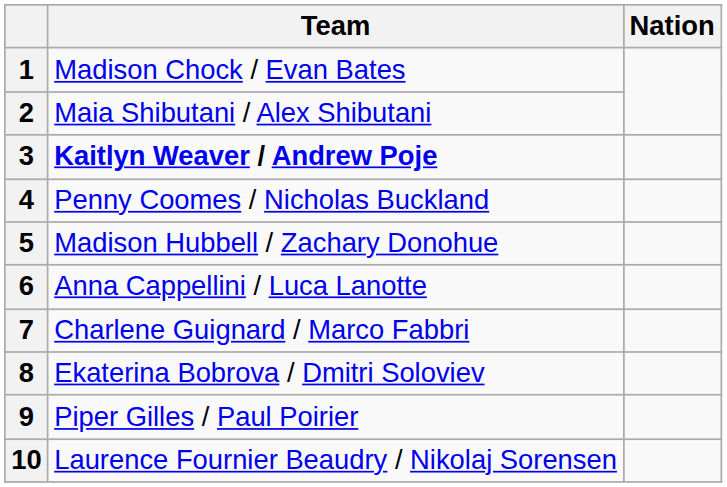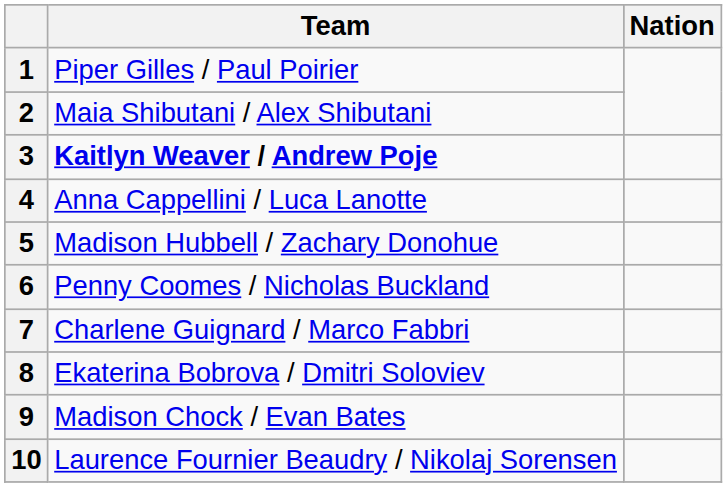(230, 69) Madison Chock / Evan Bates -> (206, 69) Piper Gilles / Paul Poirier
(272, 199) Penny Coomes / Nicholas Buckland -> (241, 199) Anna Cappellini / Luca Lanotte
(241, 286) Anna Cappellini / Luca Lanotte -> (272, 286) Penny Coomes / Nicholas Buckland
(206, 416) Piper Gilles / Paul Poirier -> (230, 416) Madison Chock / Evan Bates
